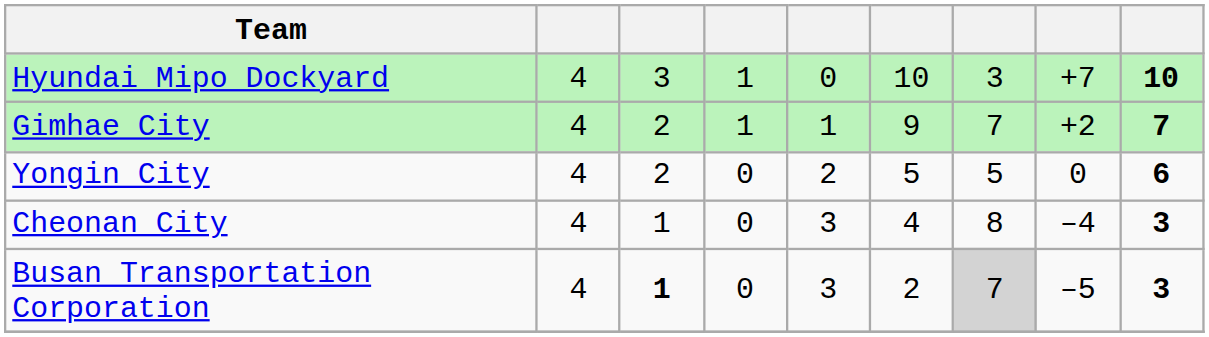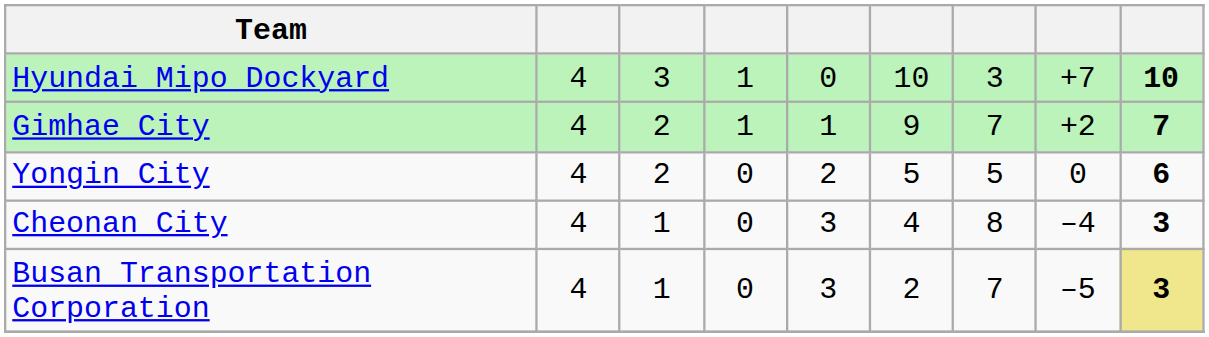(662, 290) bold -> (662, 290) normal
(995, 290) lightgrey background -> (995, 290) no background
(1161, 290) no background -> (1161, 290) khaki background
